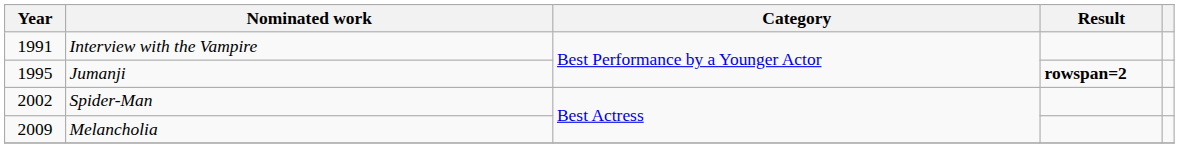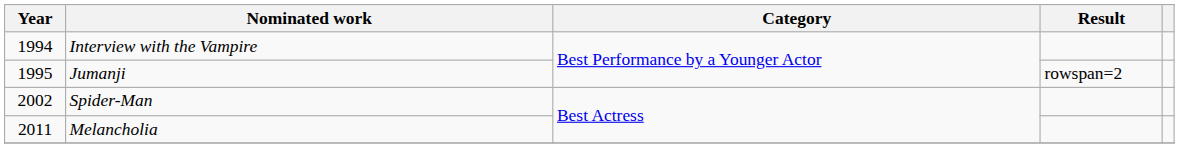(35, 45) 1991 -> (35, 45) 1994
(1086, 73) bold -> (1083, 73) normal
(35, 128) 2009 -> (35, 128) 2011
